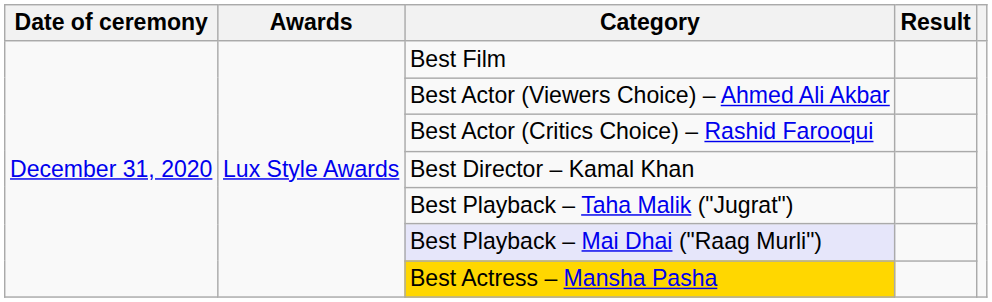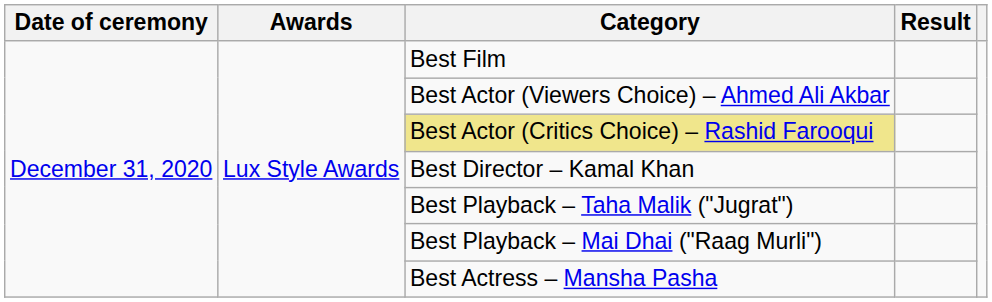(642, 132) no background -> (642, 132) khaki background
(616, 242) lavender background -> (616, 242) no background
(564, 278) gold background -> (564, 278) no background
